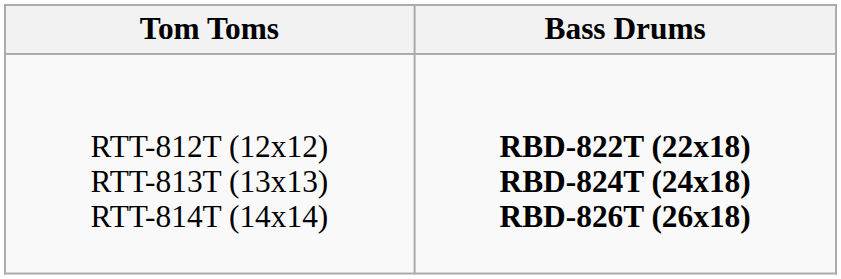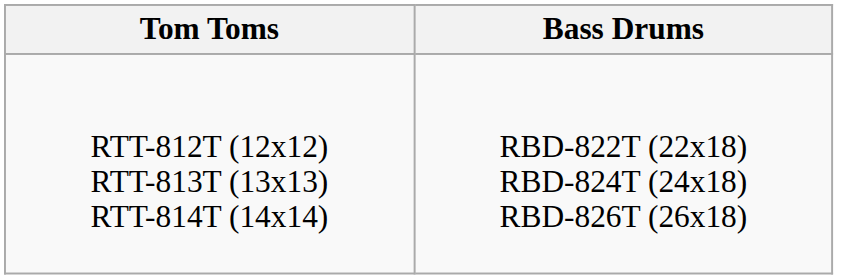(625, 164) bold -> (623, 164) normal
